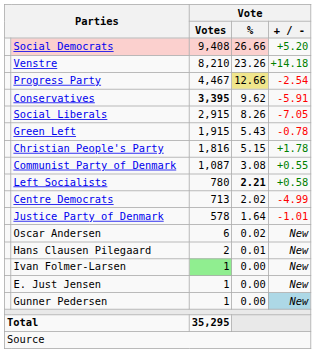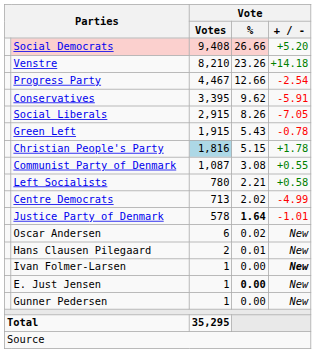(250, 81) khaki background -> (250, 81) no background
(214, 98) bold -> (214, 98) normal
(214, 148) no background -> (214, 148) lightblue background
(253, 182) bold -> (253, 182) normal
(253, 216) normal -> (253, 216) bold
(226, 267) lightgreen background -> (226, 267) no background
(299, 267) normal -> (299, 267) bold
(253, 284) normal -> (253, 284) bold
(299, 301) lightblue background -> (299, 301) no background
